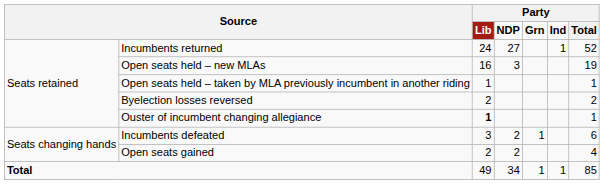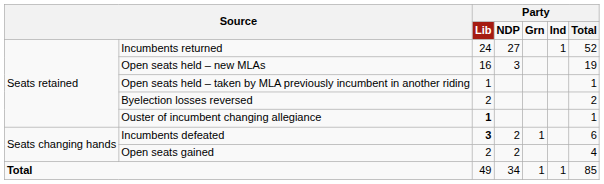(488, 135) normal -> (488, 135) bold
